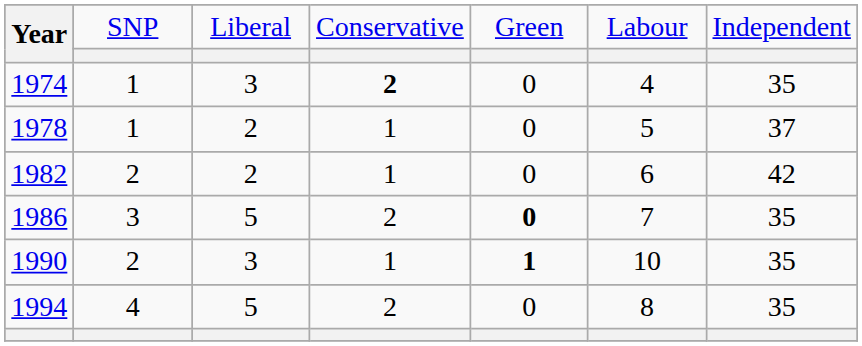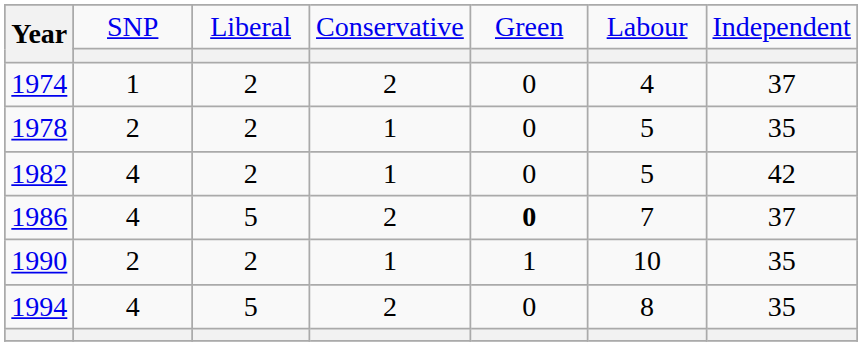(251, 84) 3 -> (251, 84) 2
(390, 84) bold -> (390, 84) normal
(782, 84) 35 -> (782, 84) 37
(133, 128) 1 -> (133, 128) 2
(782, 128) 37 -> (782, 128) 35
(133, 172) 2 -> (133, 172) 4
(647, 172) 6 -> (647, 172) 5
(133, 217) 3 -> (133, 217) 4
(782, 217) 35 -> (782, 217) 37
(251, 261) 3 -> (251, 261) 2
(529, 261) bold -> (529, 261) normal
